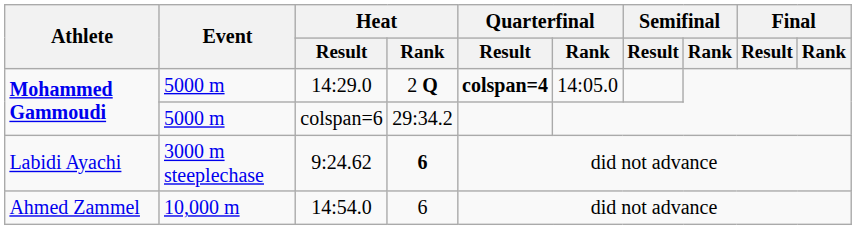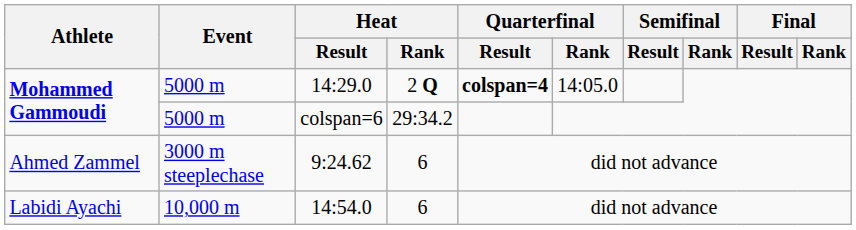(65, 163) Labidi Ayachi -> (75, 163) Ahmed Zammel
(422, 163) bold -> (422, 163) normal
(75, 208) Ahmed Zammel -> (65, 208) Labidi Ayachi
